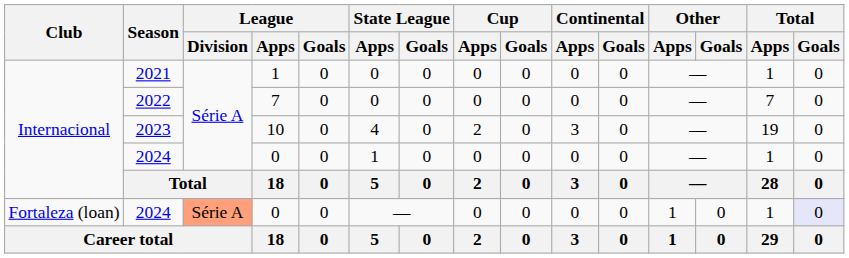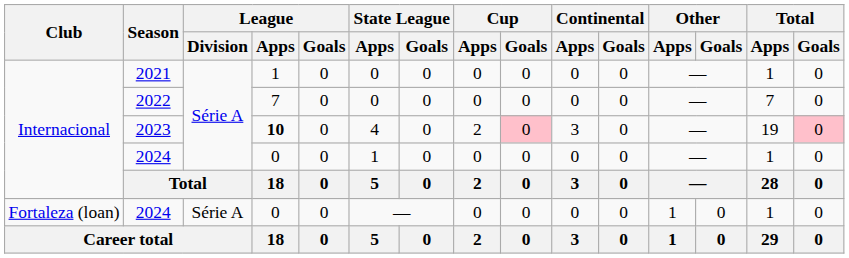(275, 128) normal -> (275, 128) bold
(526, 128) no background -> (526, 128) pink background
(819, 128) no background -> (819, 128) pink background
(217, 211) lightsalmon background -> (217, 211) no background
(819, 211) lavender background -> (819, 211) no background
